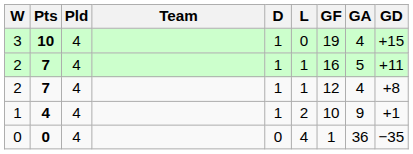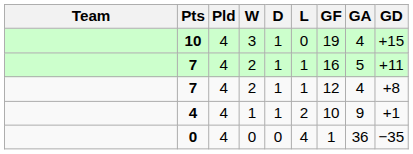columns swapped: (178, 16) <-> (17, 16)
